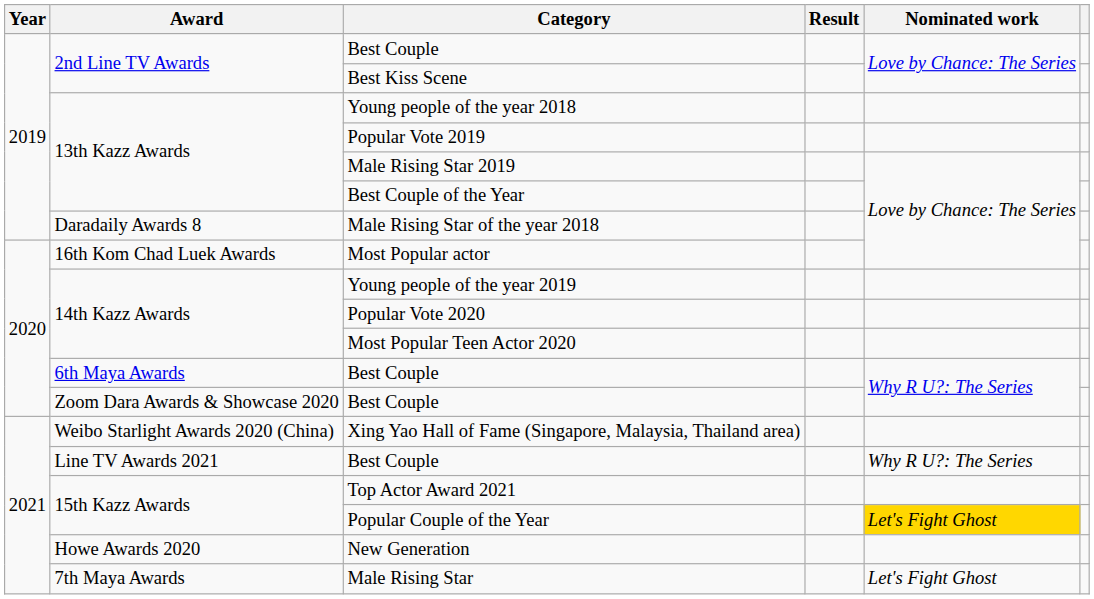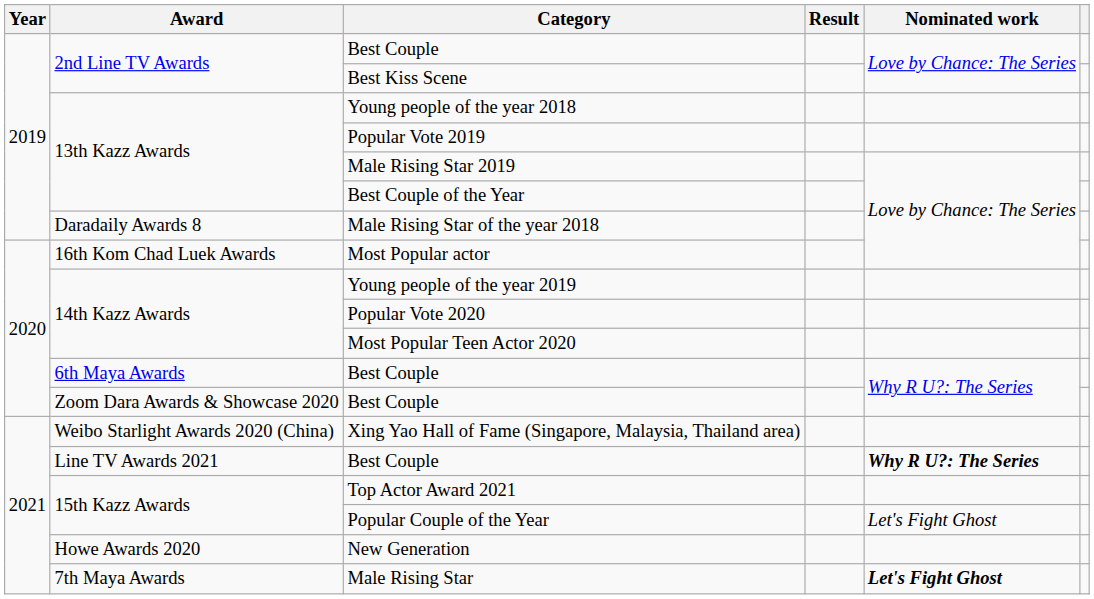(950, 460) normal -> (953, 460) bold
(932, 519) gold background -> (932, 519) no background
(932, 578) normal -> (935, 578) bold
